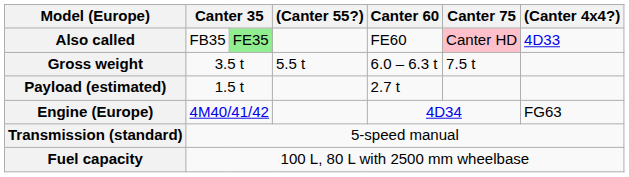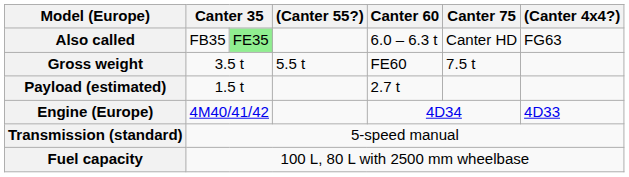(389, 40) FE60 -> (404, 40) 6.0 – 6.3 t
(482, 40) pink background -> (482, 40) no background
(542, 40) 4D33 -> (543, 40) FG63
(404, 64) 6.0 – 6.3 t -> (389, 64) FE60
(543, 111) FG63 -> (542, 111) 4D33
